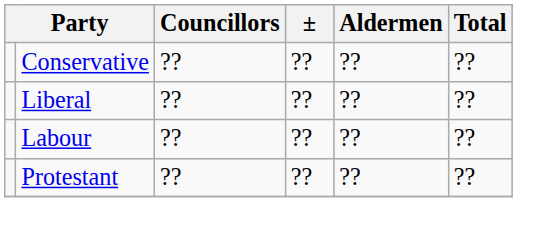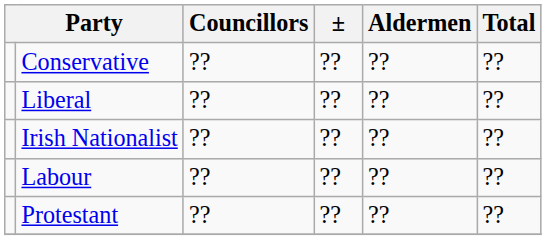+ row: (100, 138)
